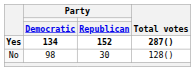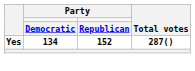- row: (14, 56)
